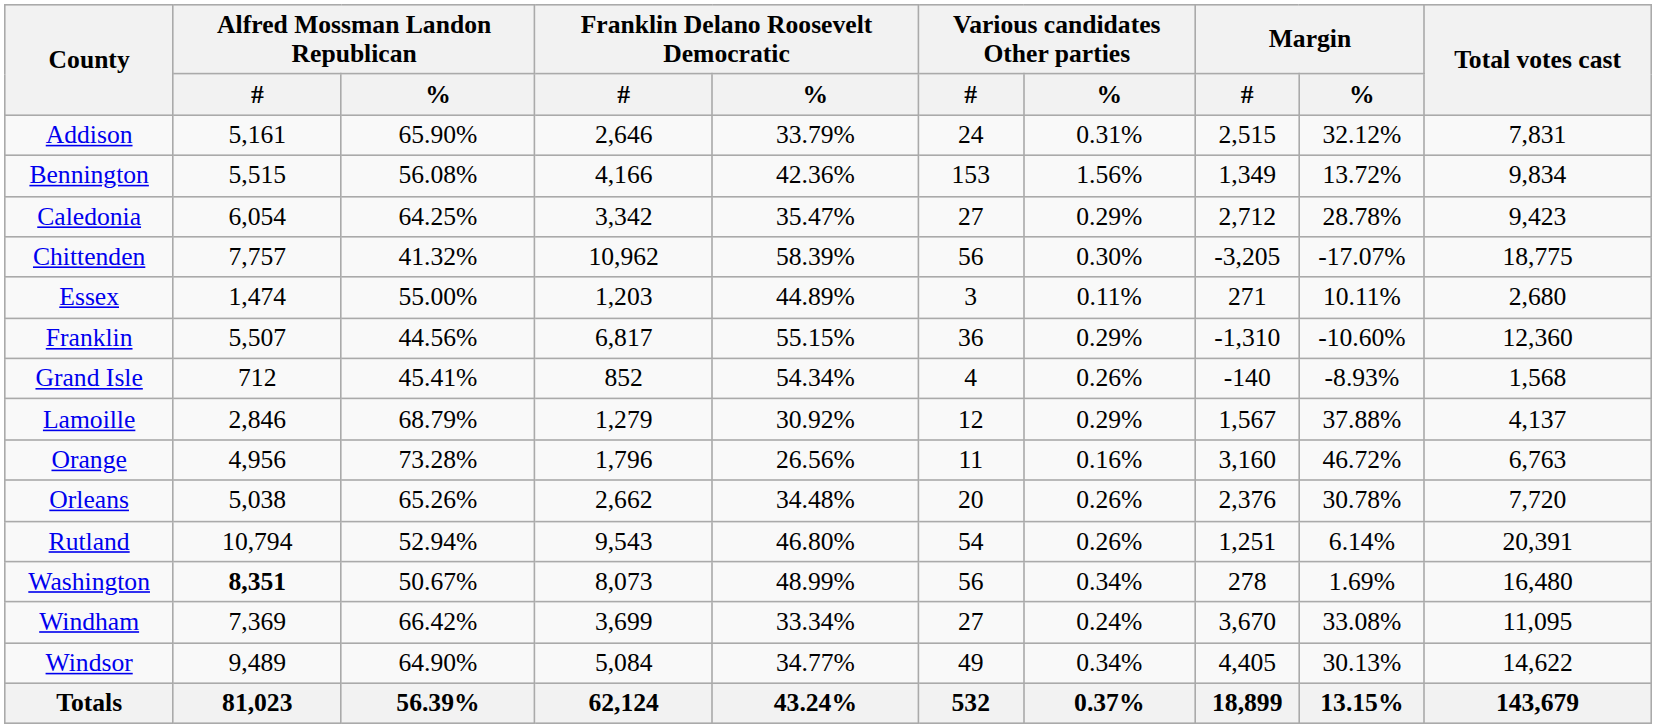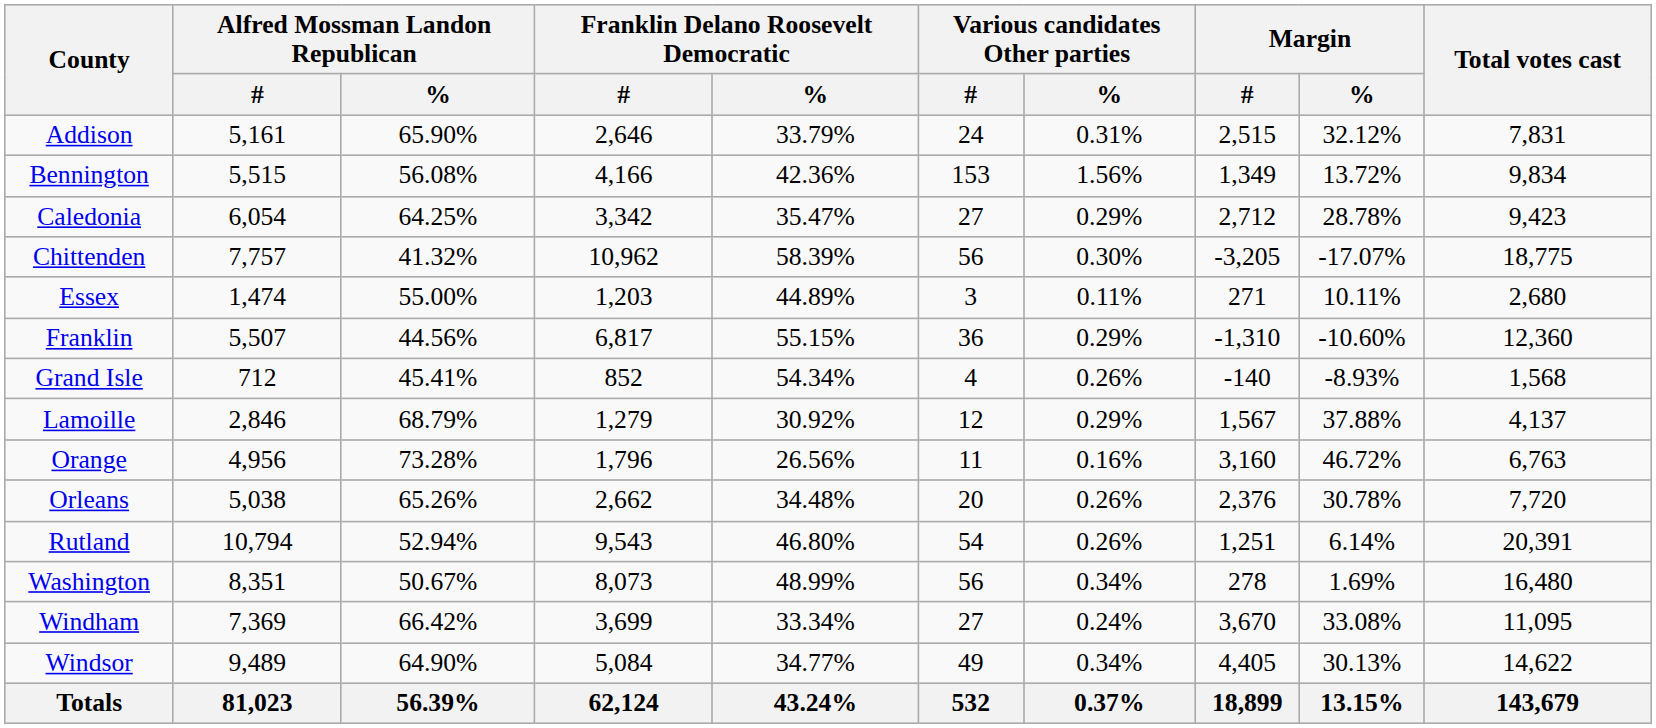(257, 581) bold -> (257, 581) normal
